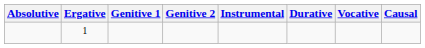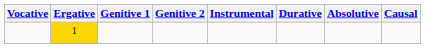columns swapped: (33, 13) <-> (358, 13)
(85, 30) no background -> (74, 30) gold background
